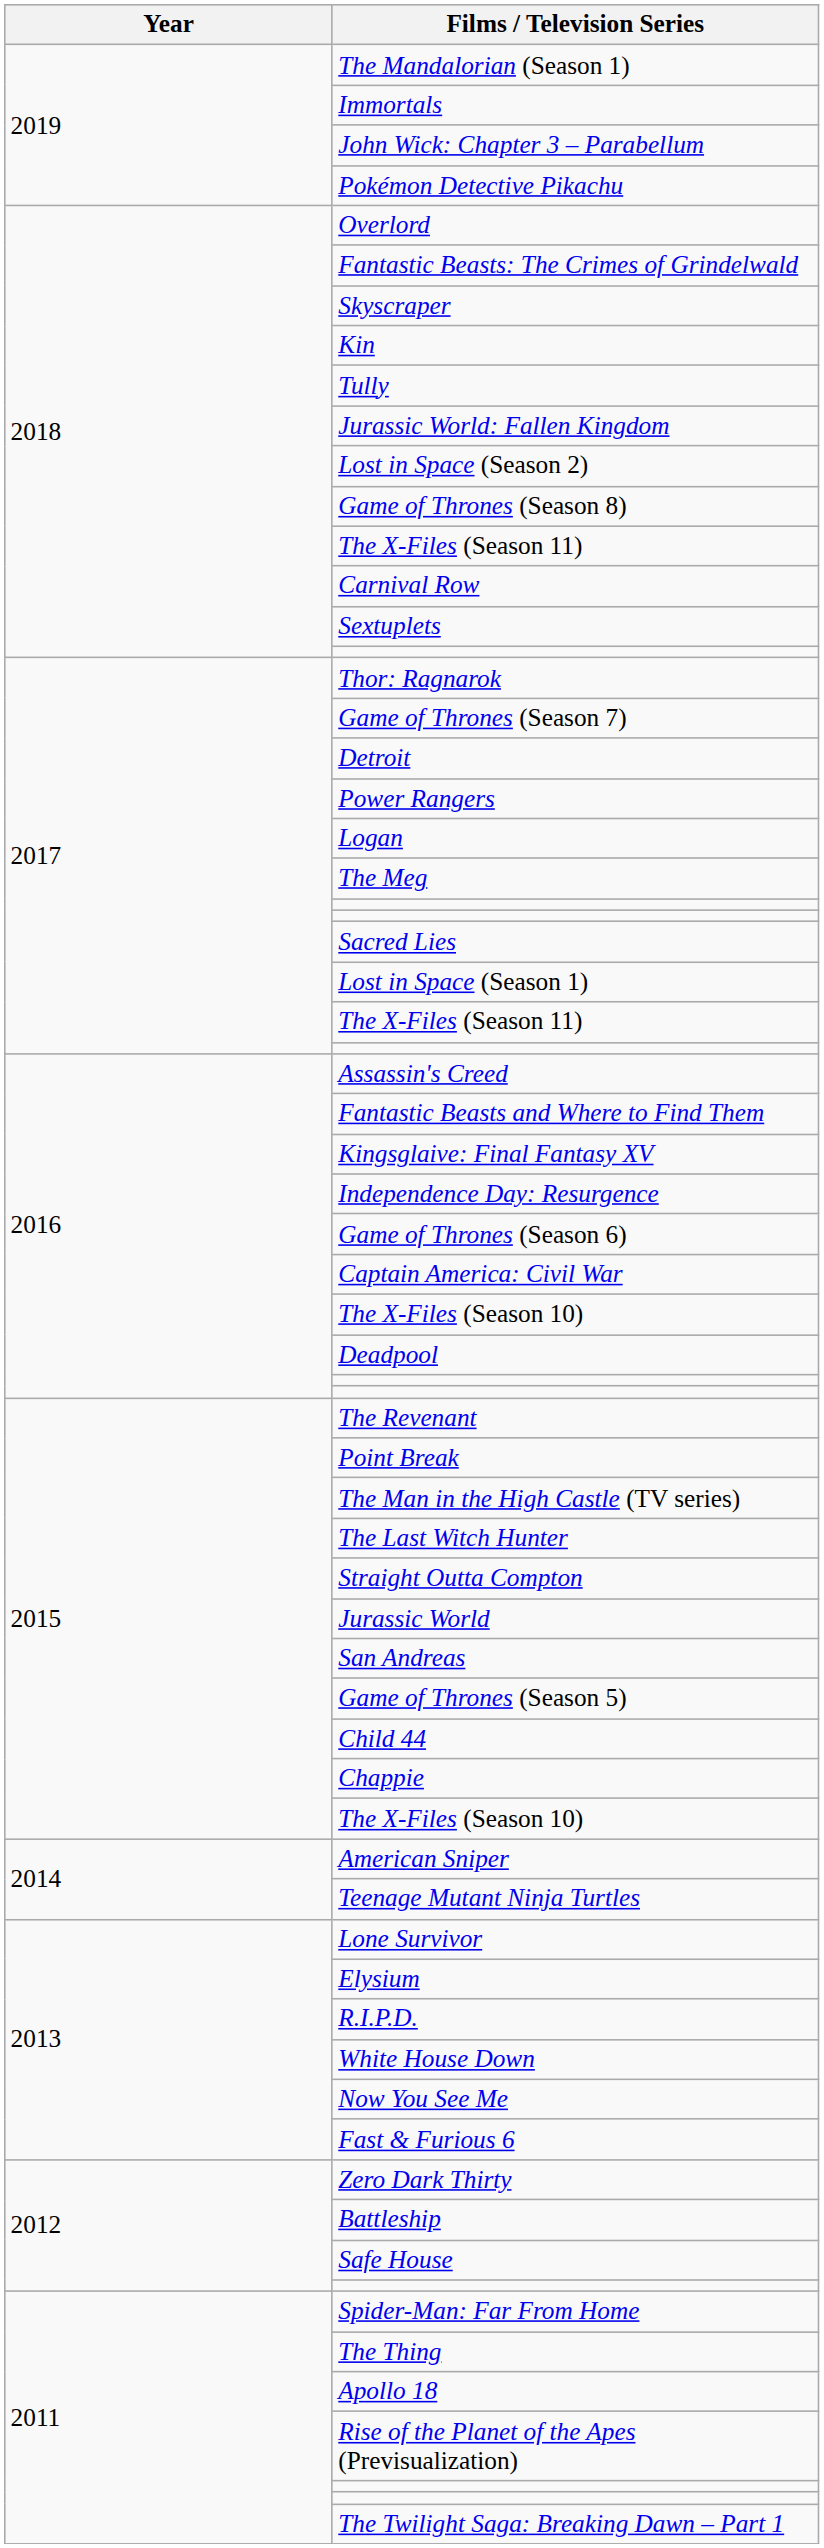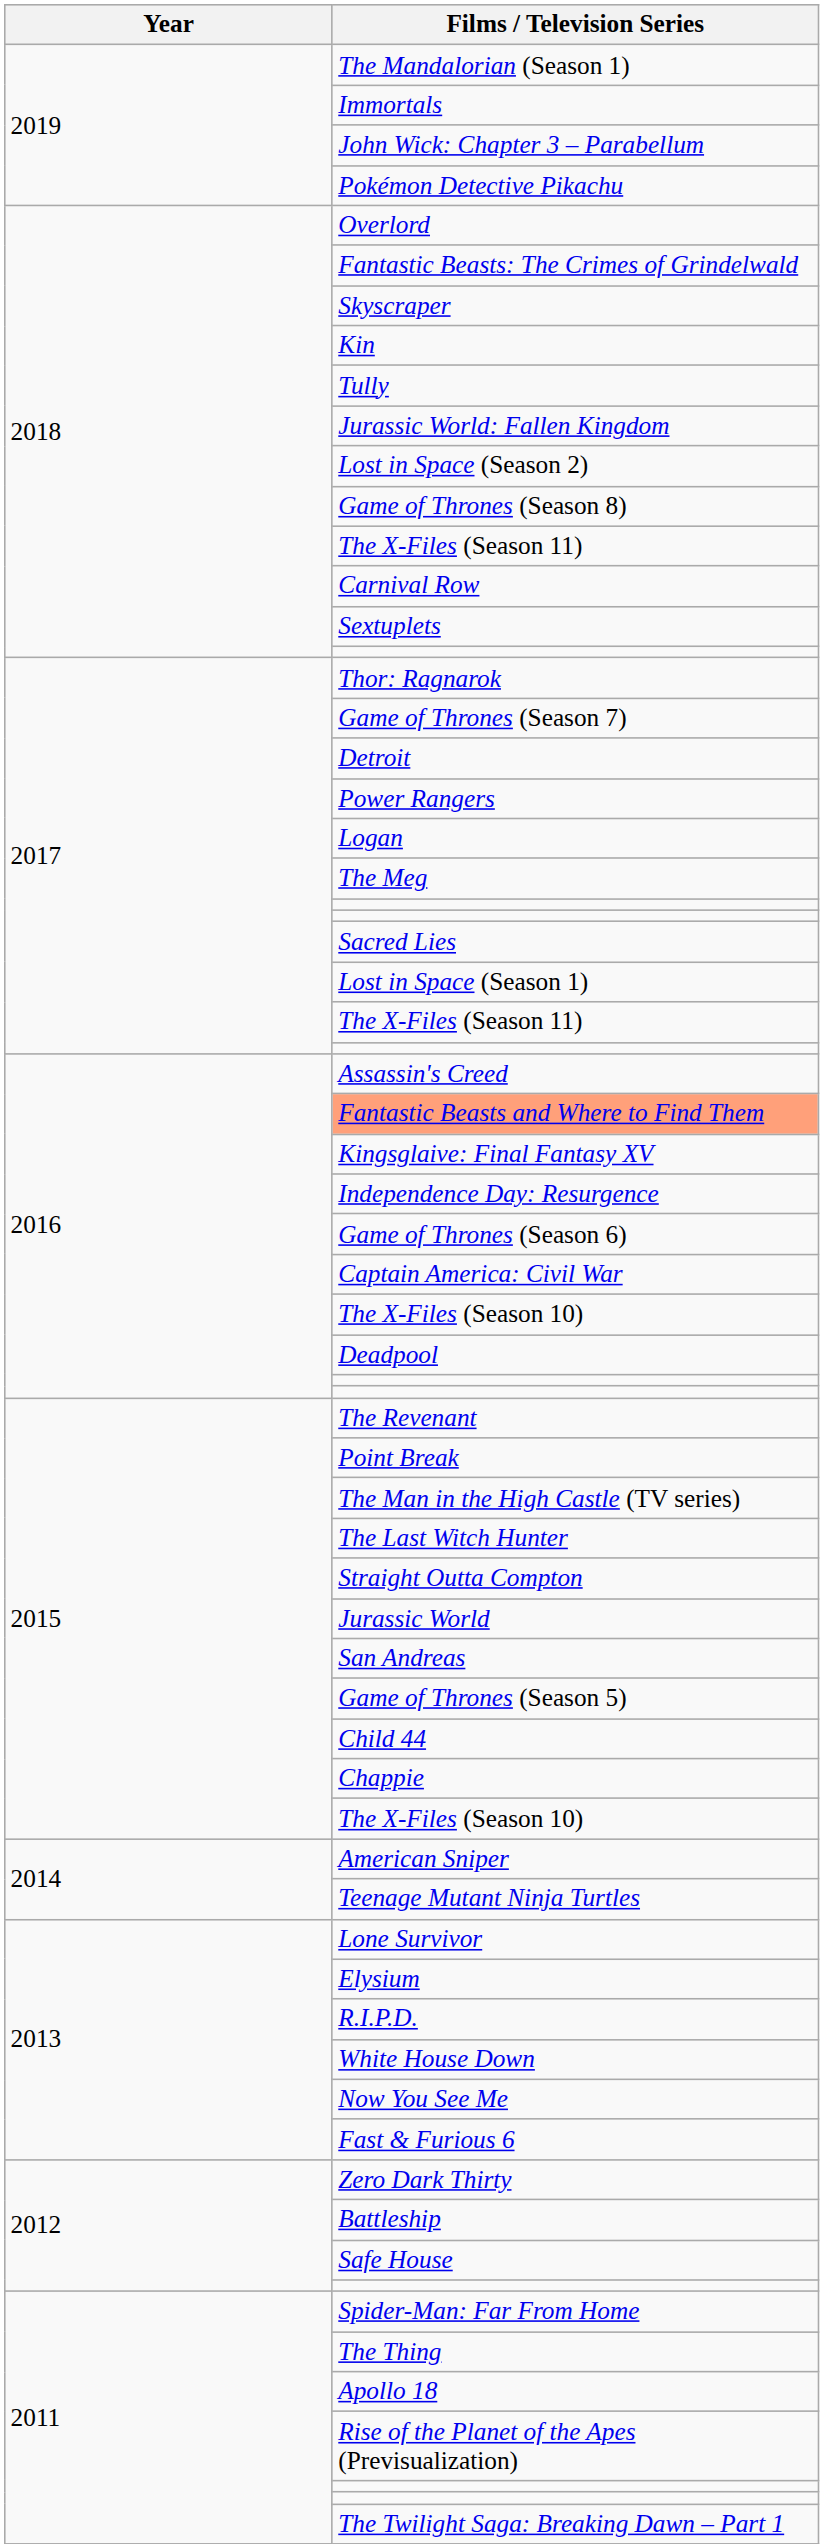(551, 1113) no background -> (551, 1113) lightsalmon background
